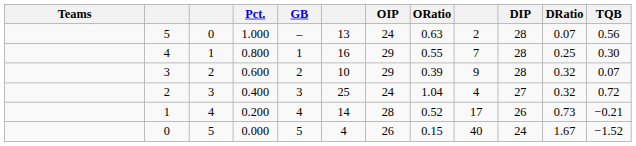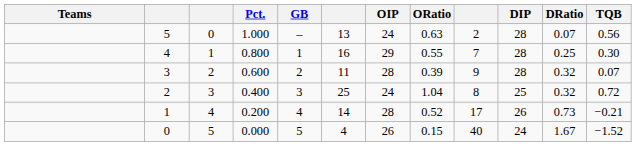(344, 72) 10 -> (344, 72) 11
(388, 72) 29 -> (388, 72) 28
(476, 92) 4 -> (476, 92) 8
(520, 92) 27 -> (520, 92) 25
